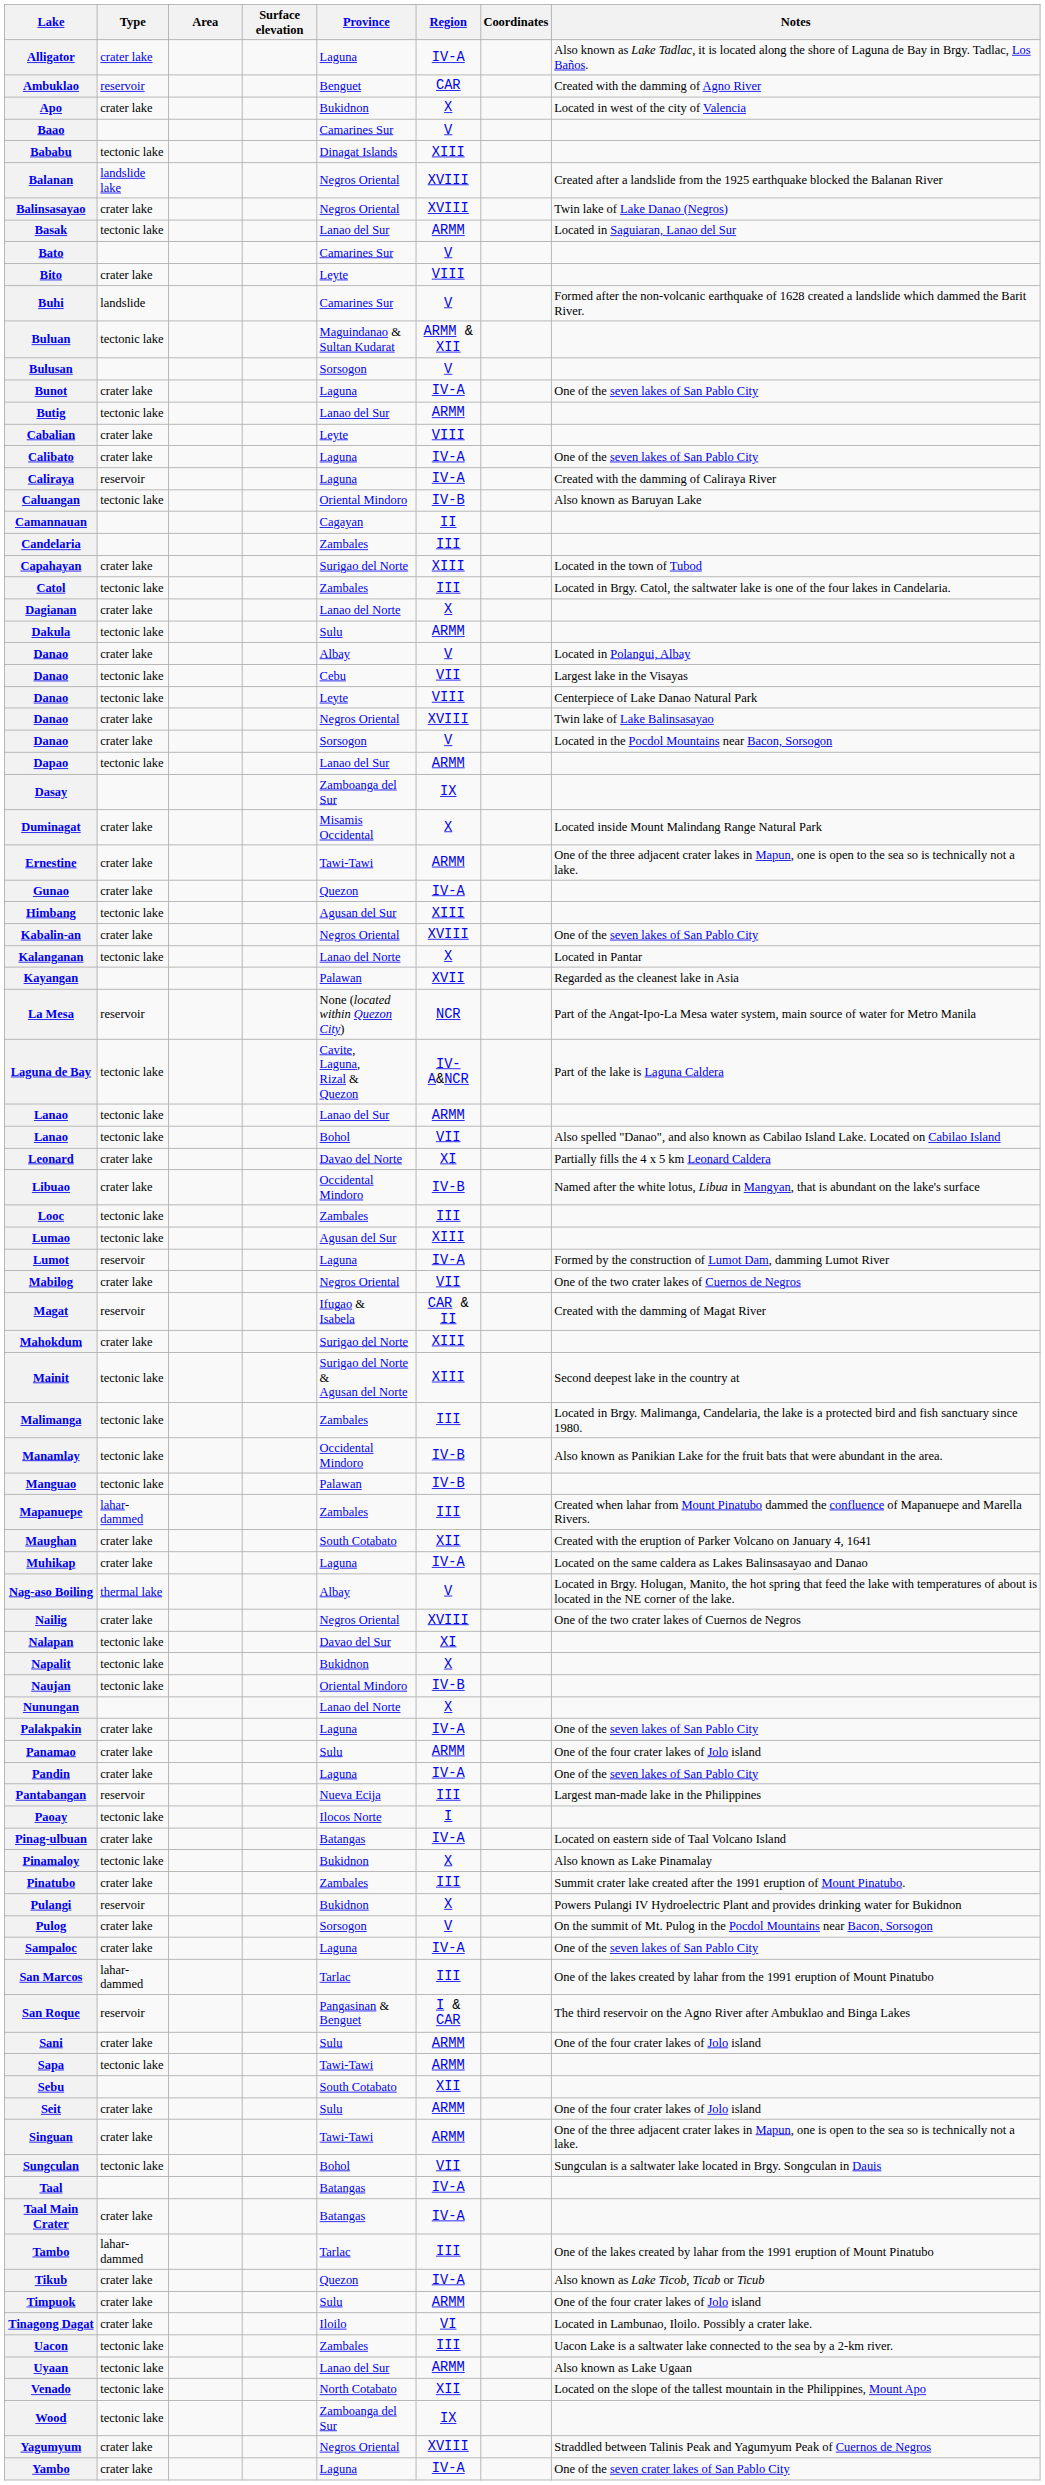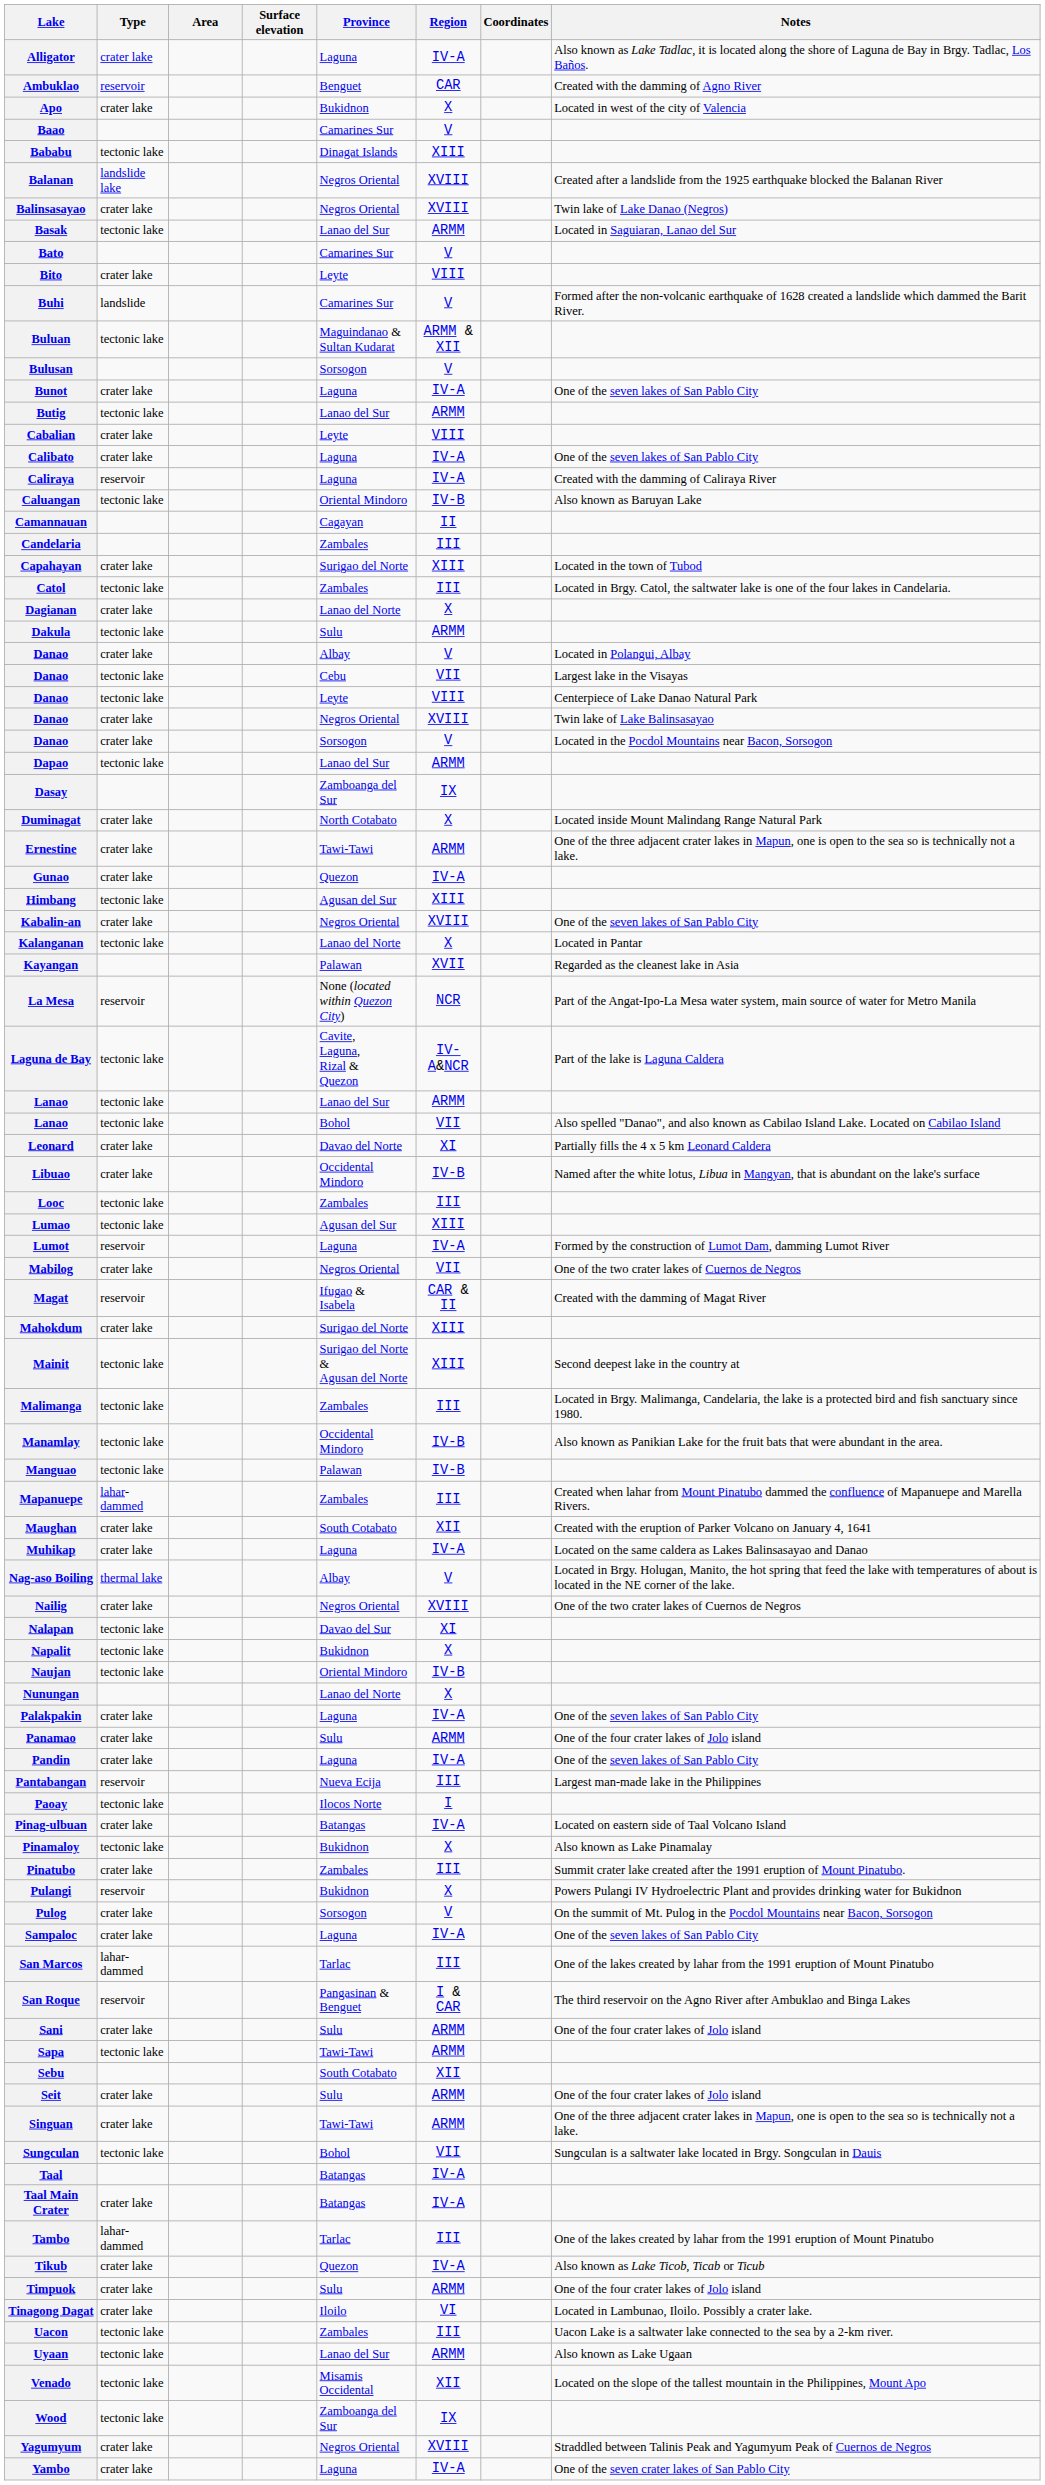(347, 827) Misamis Occidental -> (358, 820) North Cotabato
(358, 2389) North Cotabato -> (347, 2382) Misamis Occidental
